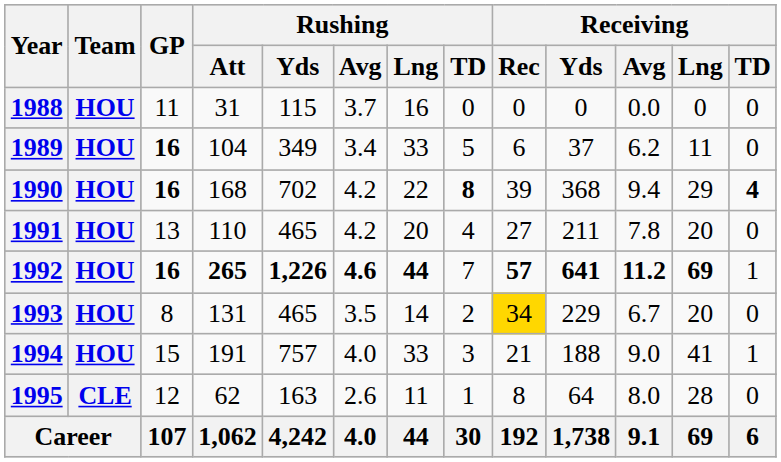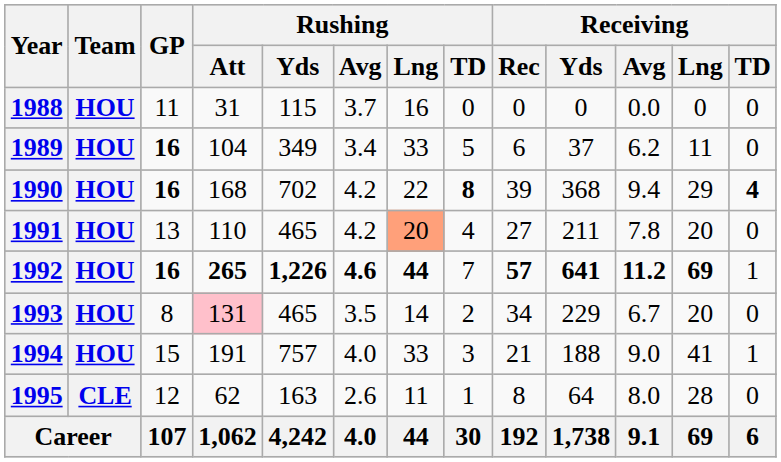(416, 230) no background -> (416, 230) lightsalmon background
(227, 312) no background -> (227, 312) pink background
(519, 312) gold background -> (519, 312) no background
